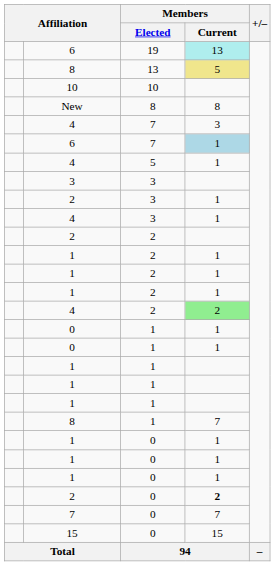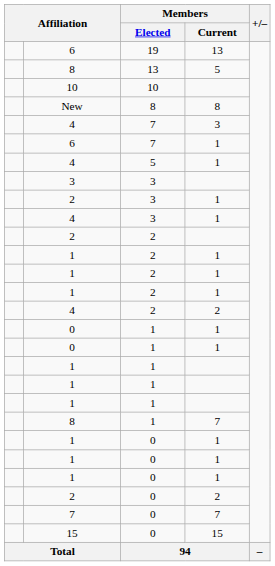(217, 51) paleturquoise background -> (217, 51) no background
(217, 69) khaki background -> (217, 69) no background
(217, 143) lightblue background -> (217, 143) no background
(217, 310) lightgreen background -> (217, 310) no background
(217, 496) bold -> (217, 496) normal
